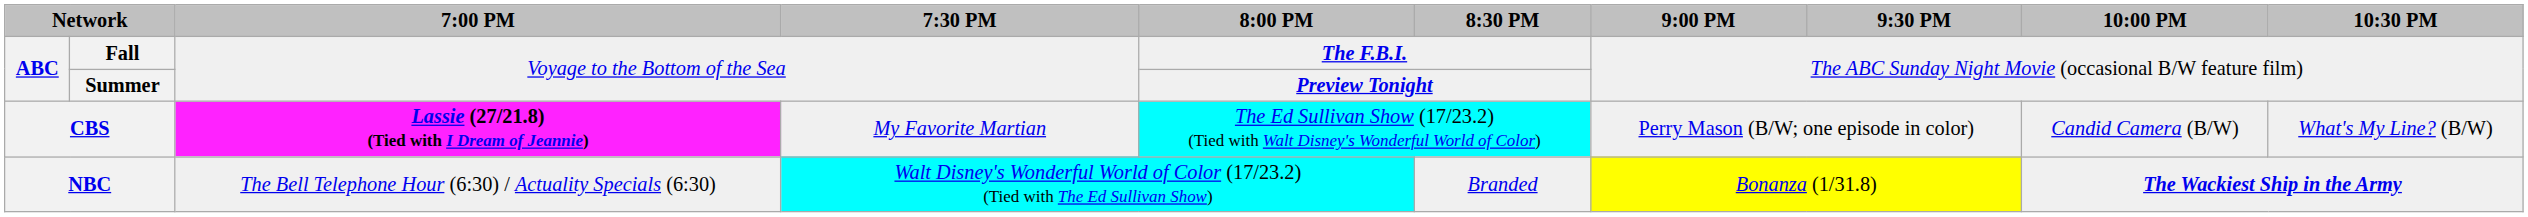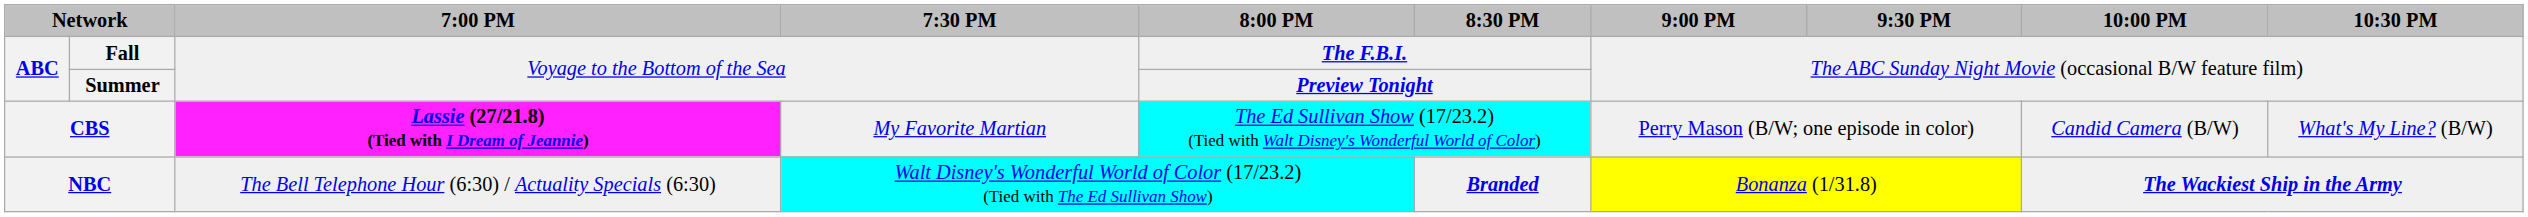(1503, 183) normal -> (1503, 183) bold
